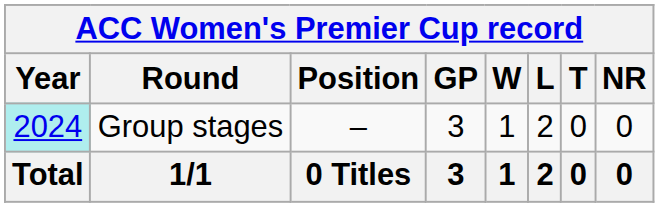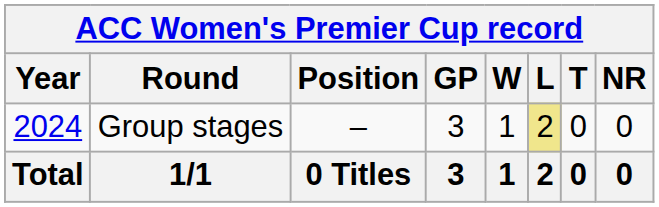(48, 126) paleturquoise background -> (48, 126) no background
(545, 126) no background -> (545, 126) khaki background
